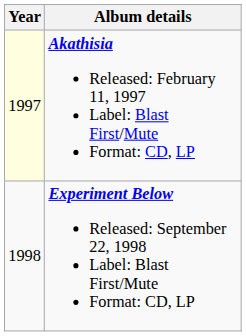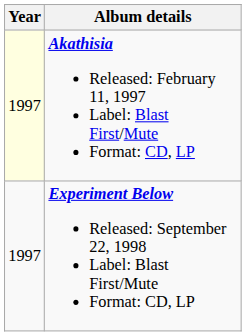(25, 255) 1998 -> (25, 255) 1997
